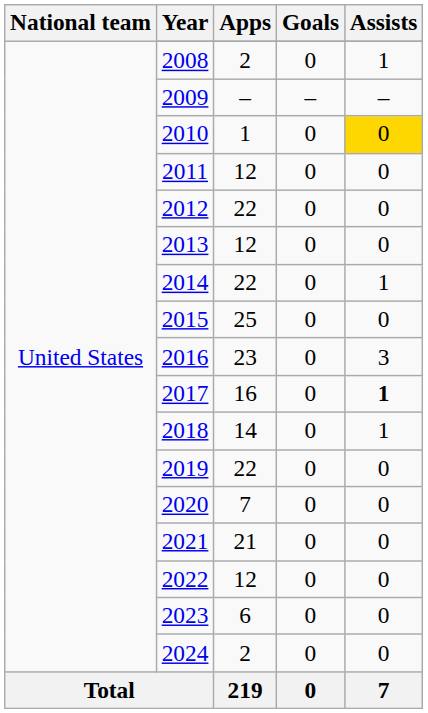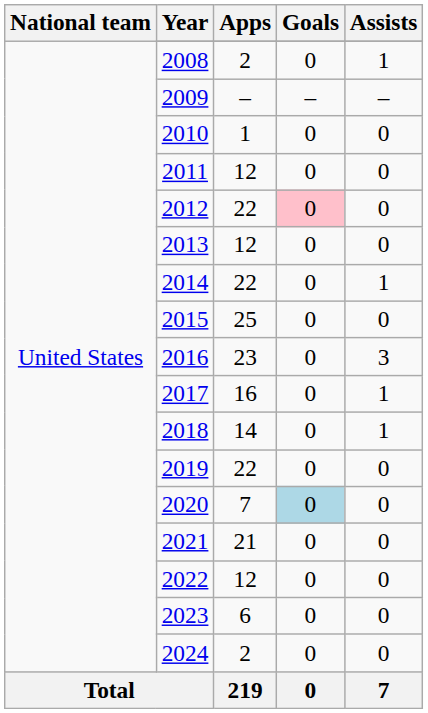(384, 134) gold background -> (384, 134) no background
(310, 208) no background -> (310, 208) pink background
(384, 393) bold -> (384, 393) normal
(310, 504) no background -> (310, 504) lightblue background
